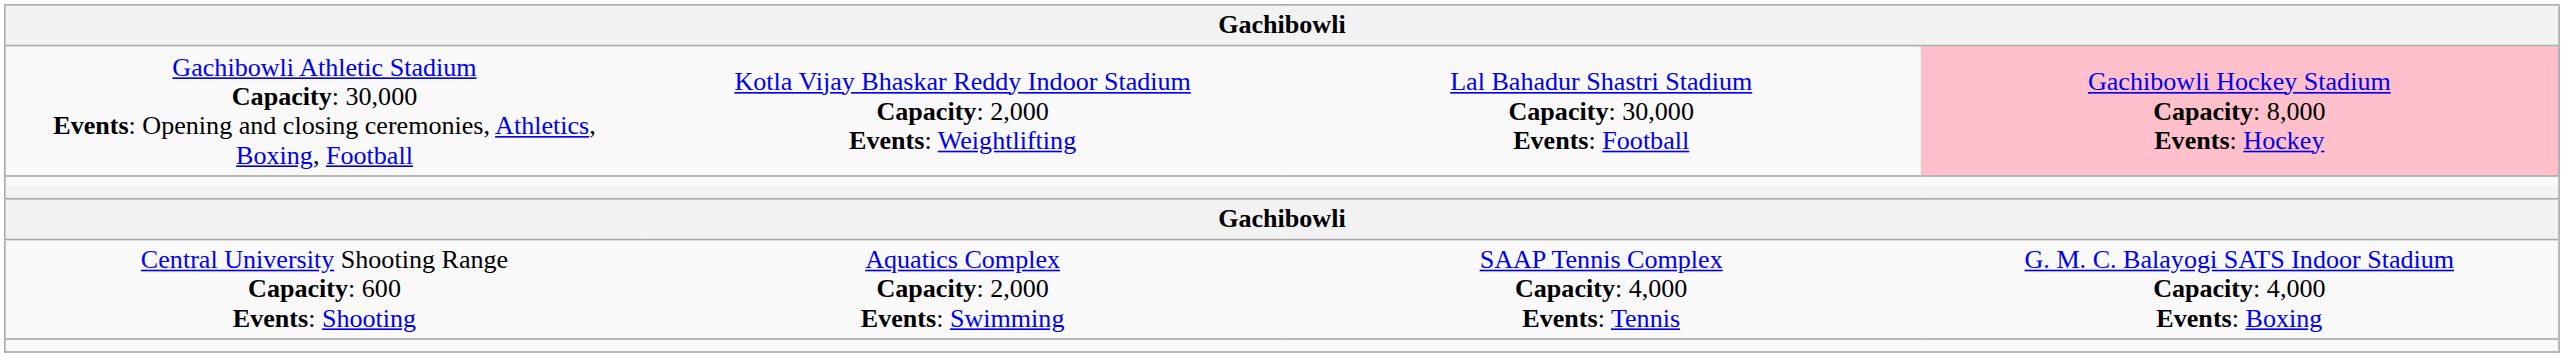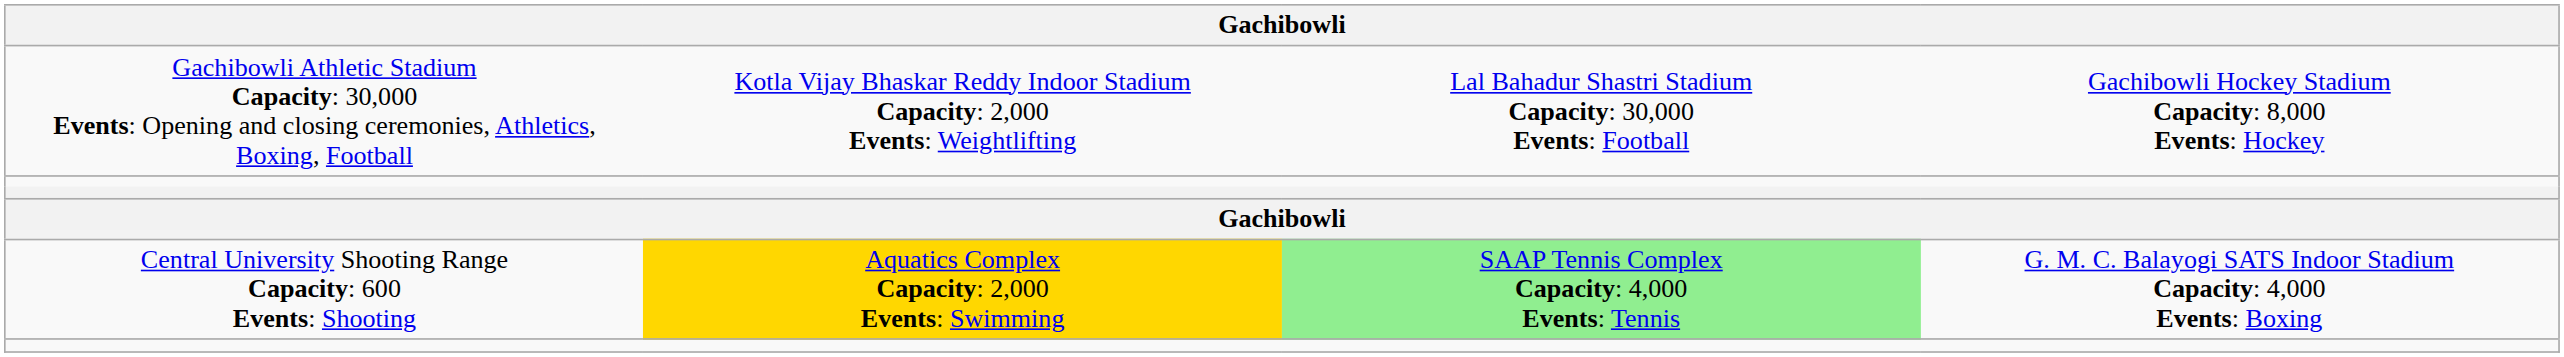(2239, 110) pink background -> (2239, 110) no background
(963, 289) no background -> (963, 289) gold background
(1601, 289) no background -> (1601, 289) lightgreen background
